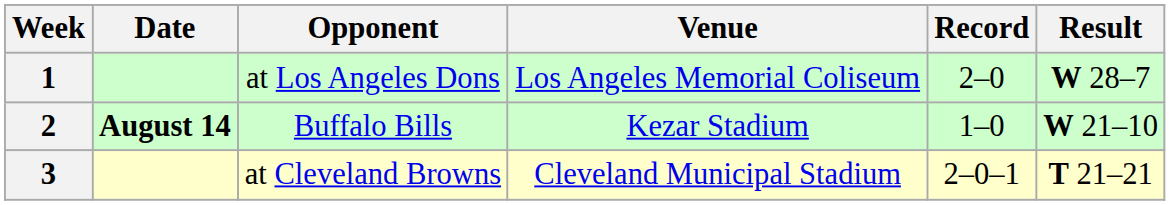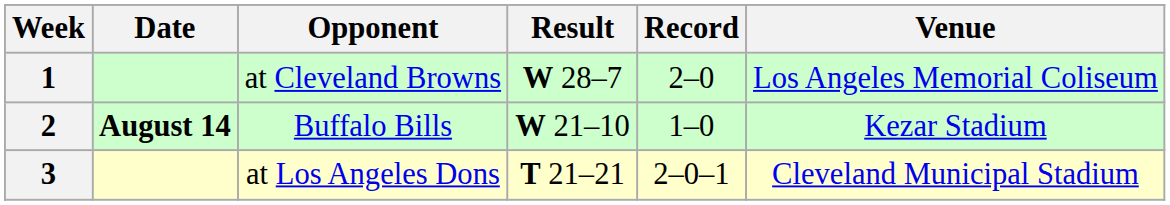columns swapped: (1101, 28) <-> (718, 28)
(373, 77) at Los Angeles Dons -> (373, 77) at Cleveland Browns
(373, 174) at Cleveland Browns -> (373, 174) at Los Angeles Dons
